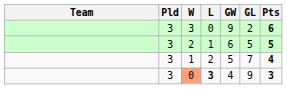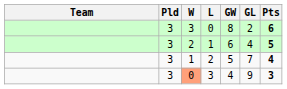(230, 28) 9 -> (230, 28) 8
(250, 44) 5 -> (250, 44) 4
(211, 76) bold -> (211, 76) normal
